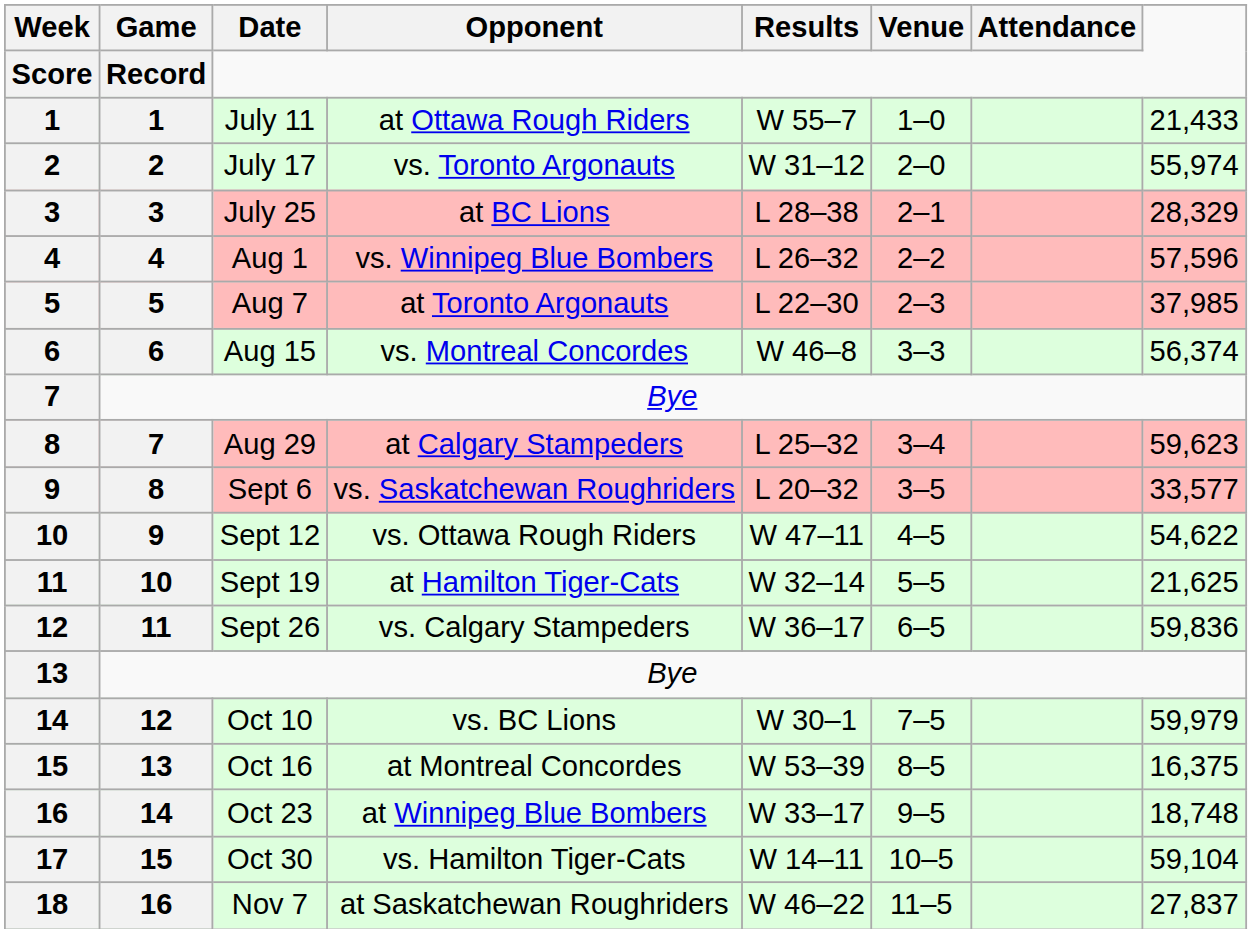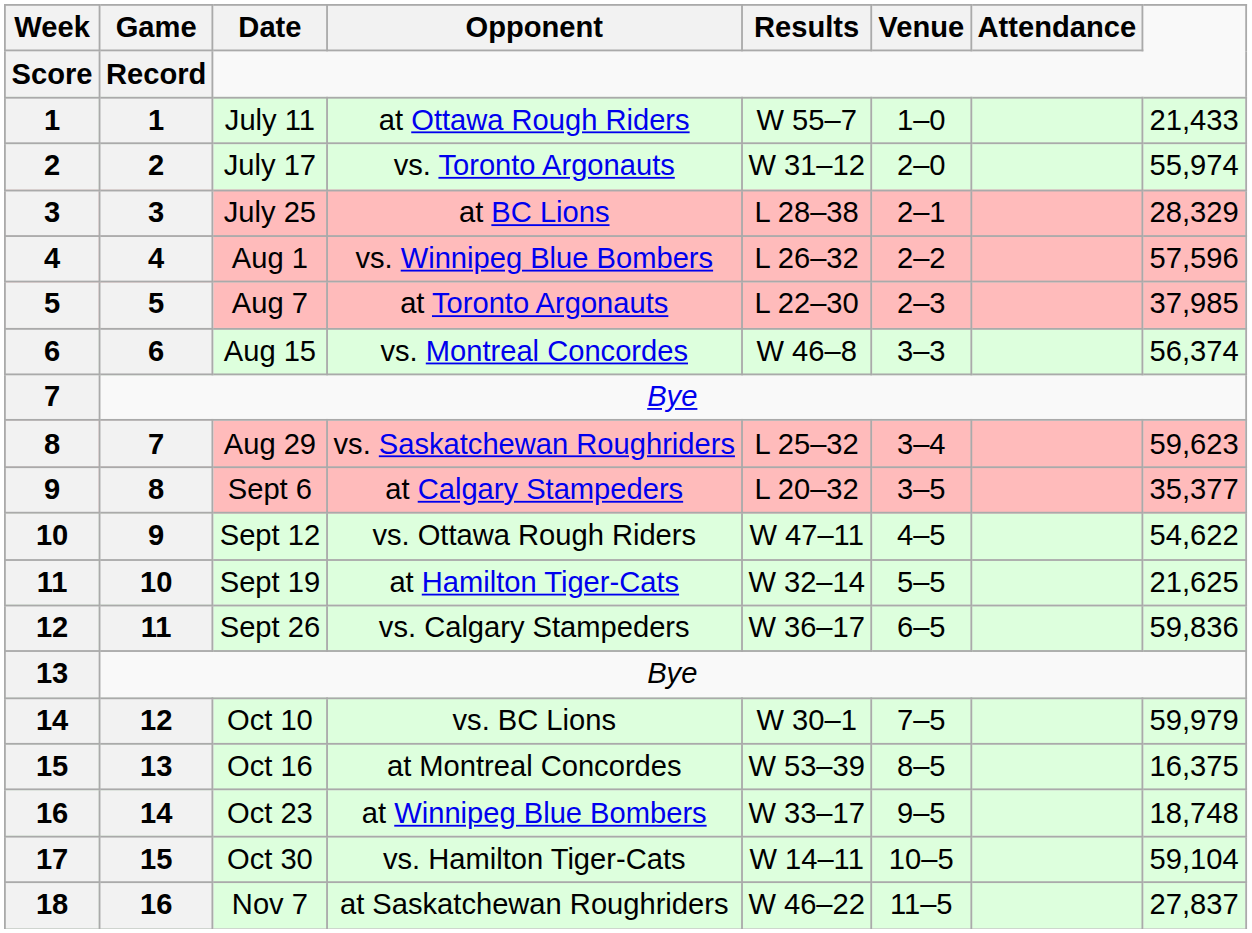(534, 443) at Calgary Stampeders -> (534, 443) vs. Saskatchewan Roughriders
(534, 489) vs. Saskatchewan Roughriders -> (534, 489) at Calgary Stampeders
(1194, 489) 33,577 -> (1194, 489) 35,377
